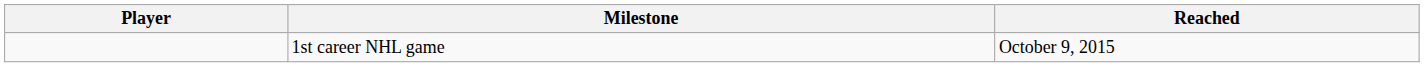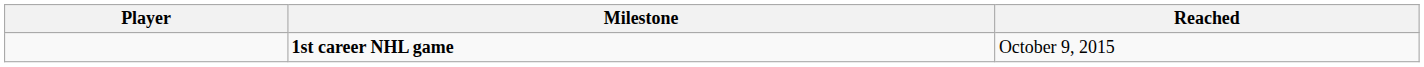(368, 47) normal -> (373, 47) bold
